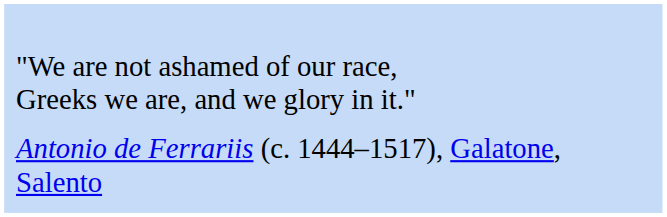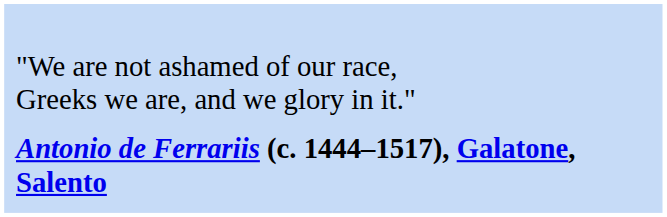(289, 165) normal -> (296, 165) bold
